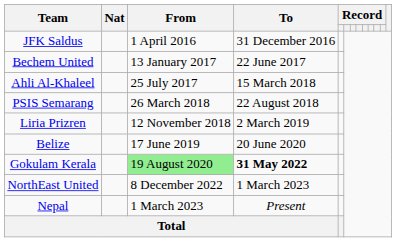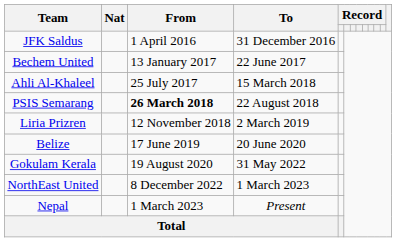(170, 102) normal -> (172, 102) bold
(172, 164) lightgreen background -> (172, 164) no background
(272, 164) bold -> (271, 164) normal
